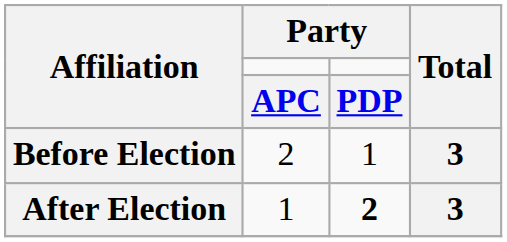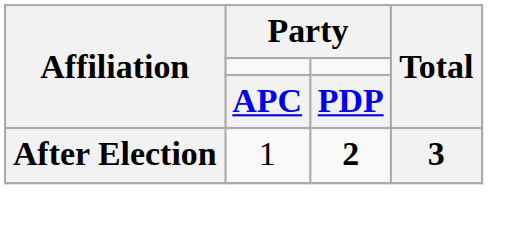- row: (124, 154)
